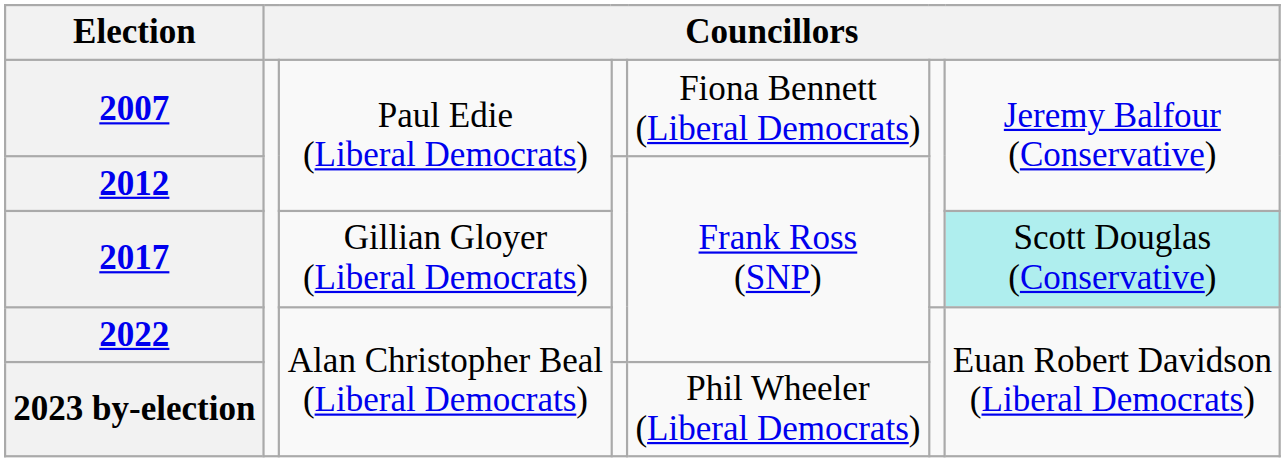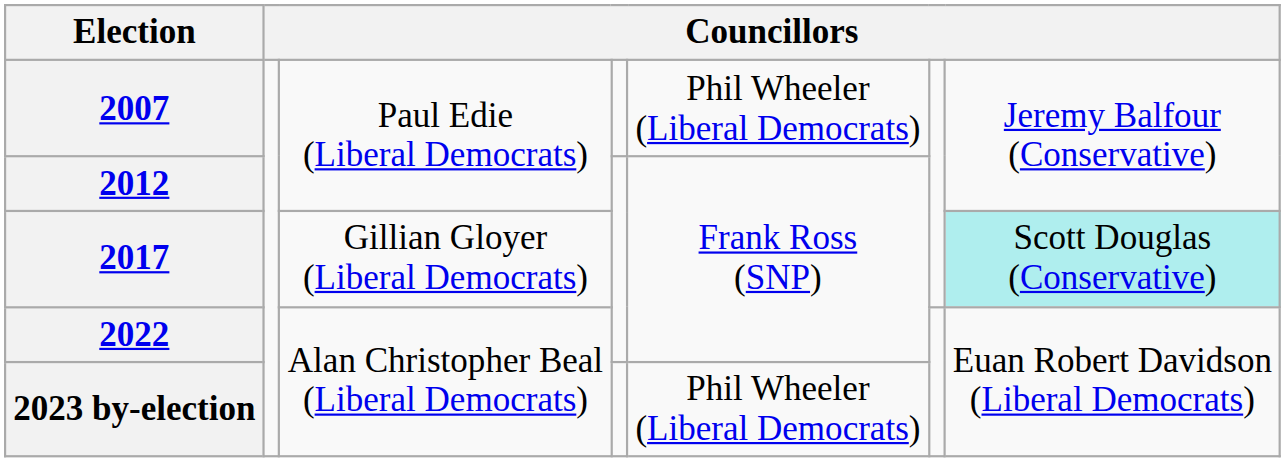(778, 107) Fiona Bennett (Liberal Democrats) -> (778, 107) Phil Wheeler (Liberal Democrats)
